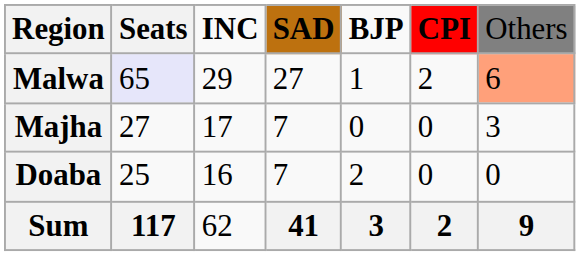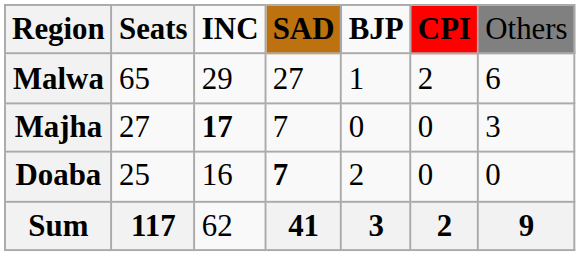(134, 77) lavender background -> (134, 77) no background
(493, 77) lightsalmon background -> (493, 77) no background
(217, 126) normal -> (217, 126) bold
(280, 175) normal -> (280, 175) bold
